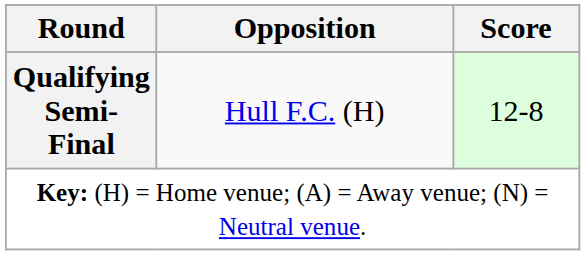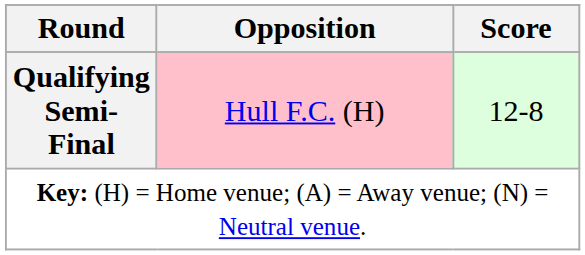(305, 109) no background -> (305, 109) pink background
